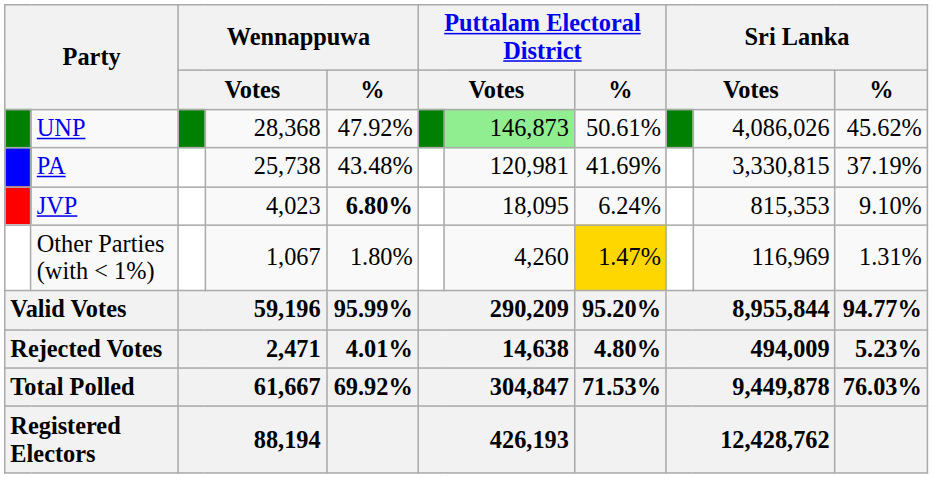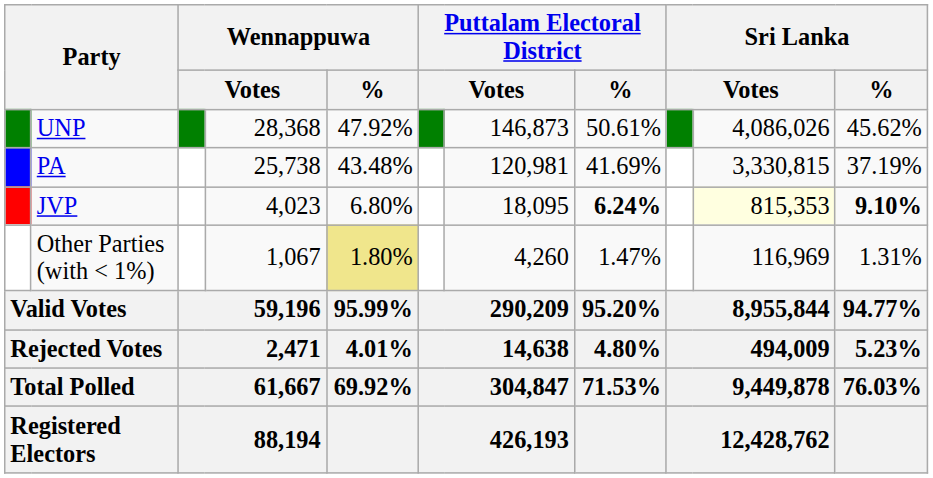(529, 128) lightgreen background -> (529, 128) no background
(379, 205) bold -> (381, 205) normal
(630, 205) normal -> (628, 205) bold
(790, 205) no background -> (790, 205) lightyellow background
(890, 205) normal -> (888, 205) bold
(381, 257) no background -> (381, 257) khaki background
(630, 257) gold background -> (630, 257) no background
